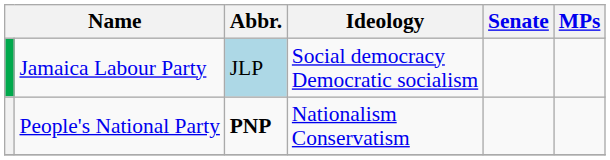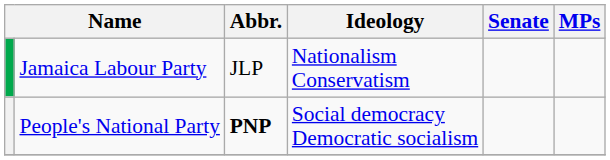(246, 67) lightblue background -> (246, 67) no background
(385, 67) Social democracy Democratic socialism -> (351, 67) Nationalism Conservatism
(351, 125) Nationalism Conservatism -> (385, 125) Social democracy Democratic socialism
